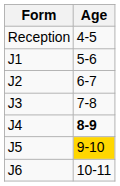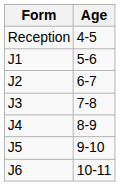(87, 125) bold -> (87, 125) normal
(91, 147) gold background -> (91, 147) no background
